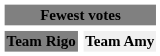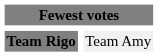(120, 41) bold -> (118, 41) normal
